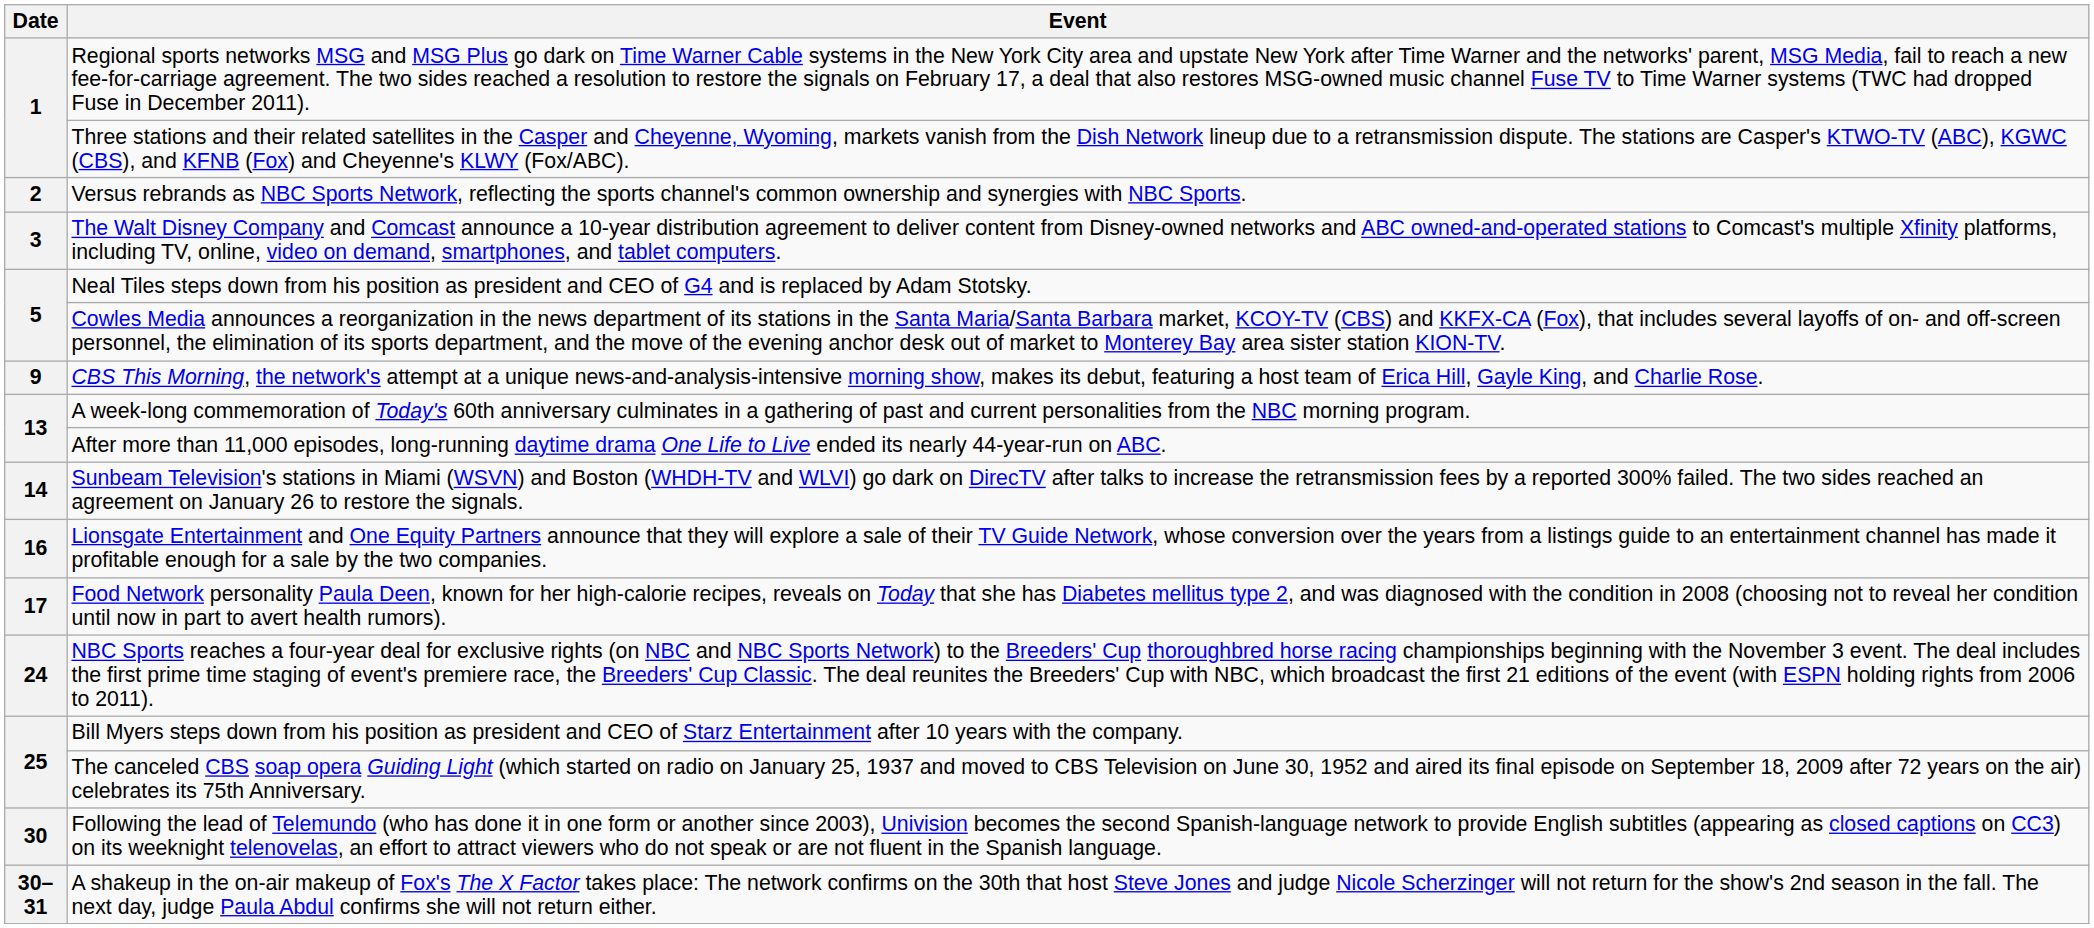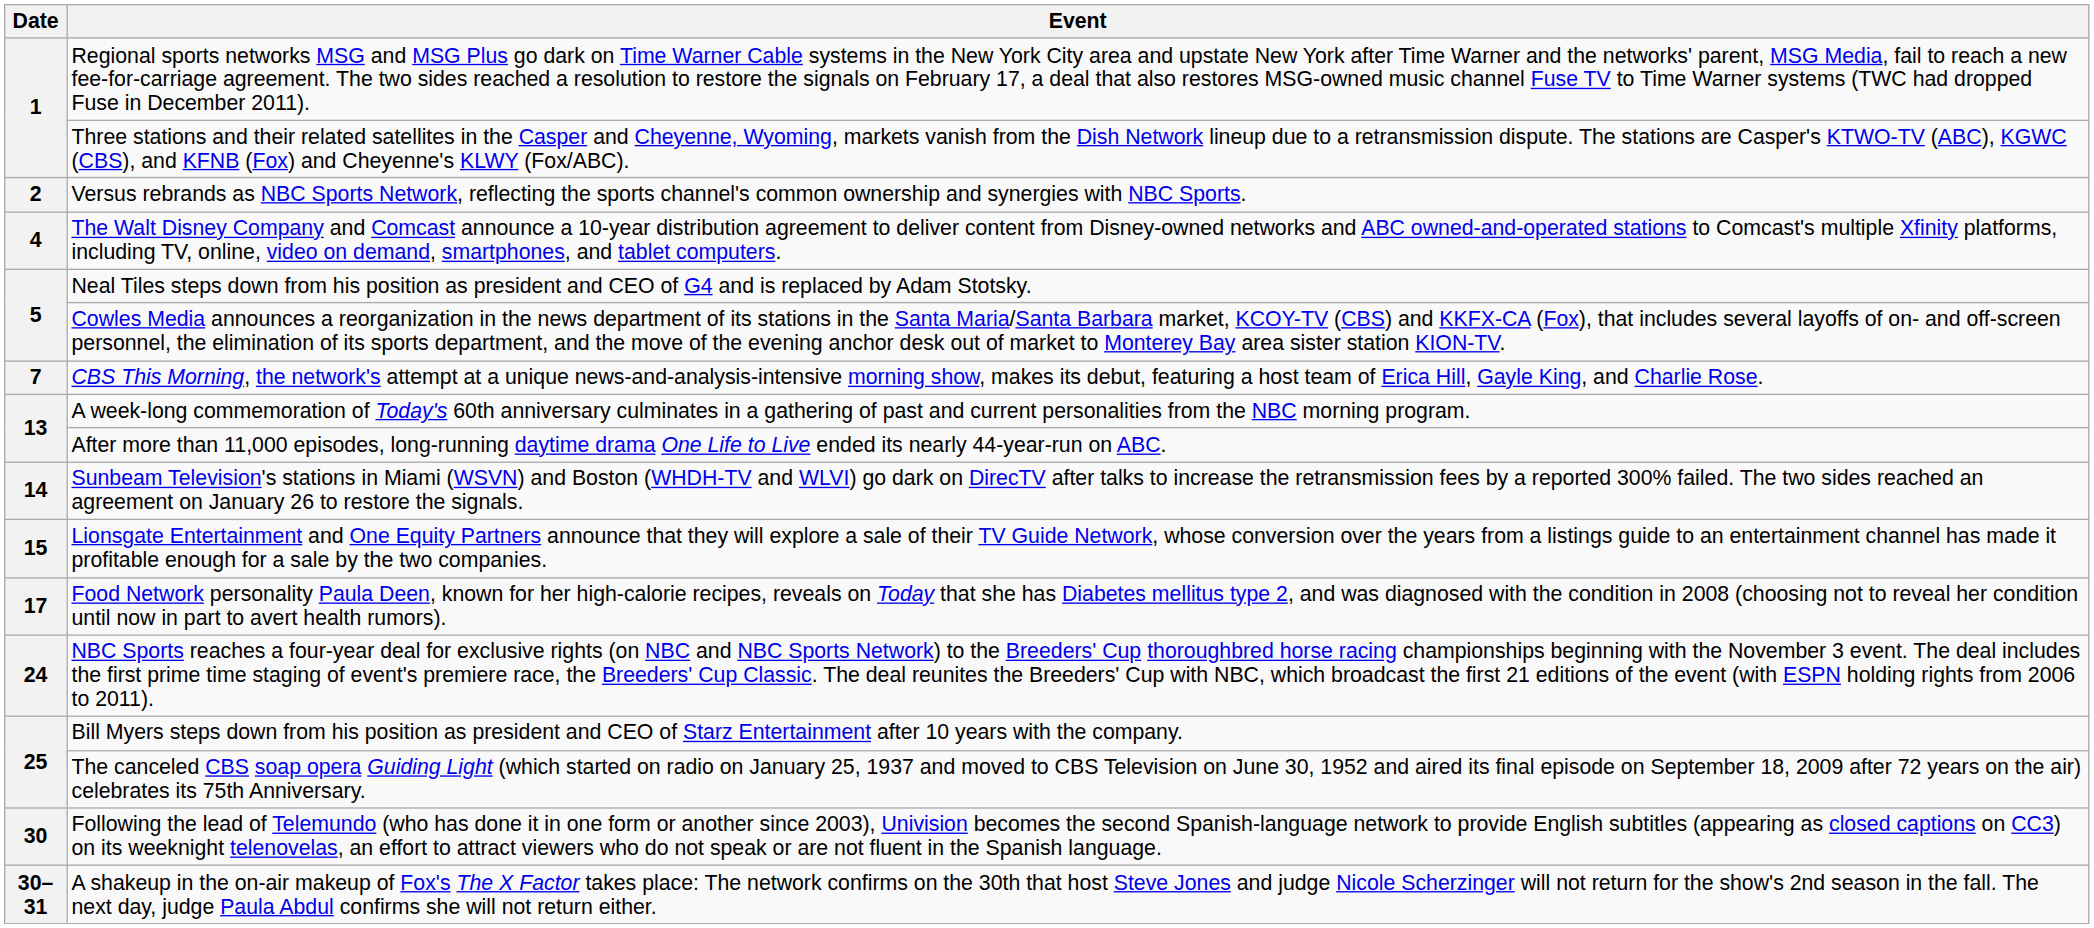(36, 240) 3 -> (36, 240) 4
(36, 377) 9 -> (36, 377) 7
(36, 548) 16 -> (36, 548) 15
